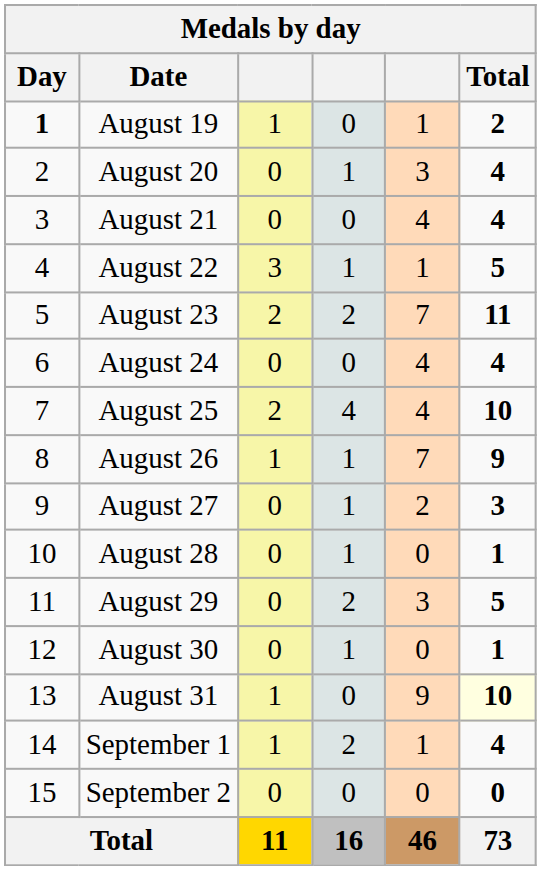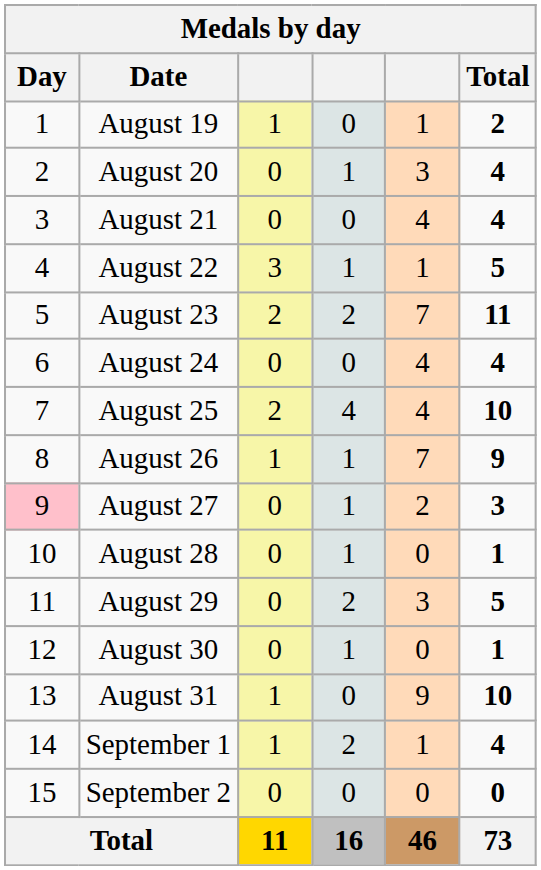(42, 124) bold -> (42, 124) normal
(42, 506) no background -> (42, 506) pink background
(498, 697) lightyellow background -> (498, 697) no background
